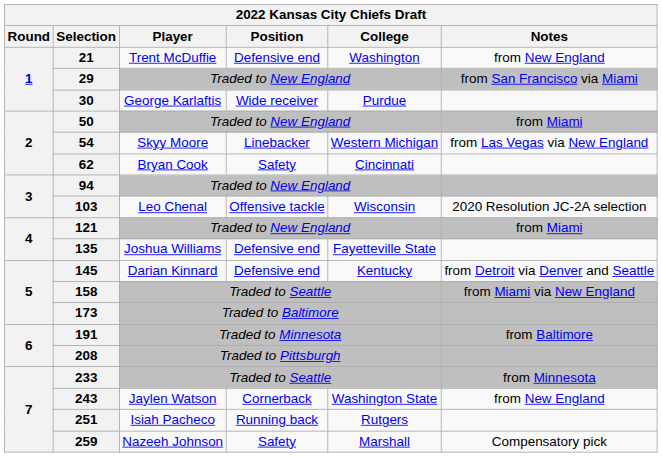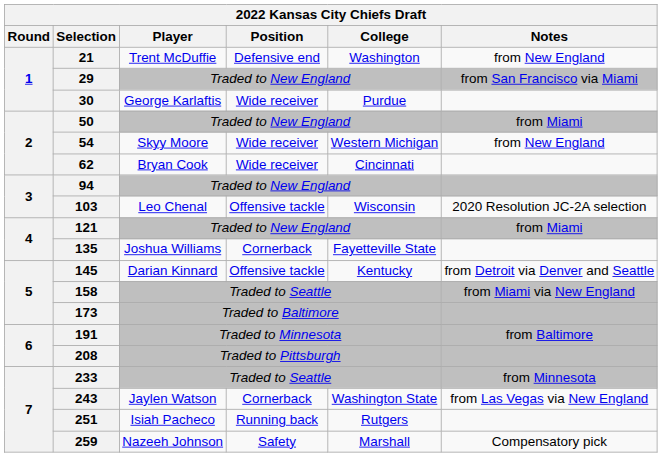(277, 143) Linebacker -> (277, 143) Wide receiver
(549, 143) from Las Vegas via New England -> (549, 143) from New England
(277, 164) Safety -> (277, 164) Wide receiver
(277, 249) Defensive end -> (277, 249) Cornerback
(277, 270) Defensive end -> (277, 270) Offensive tackle
(549, 398) from New England -> (549, 398) from Las Vegas via New England
